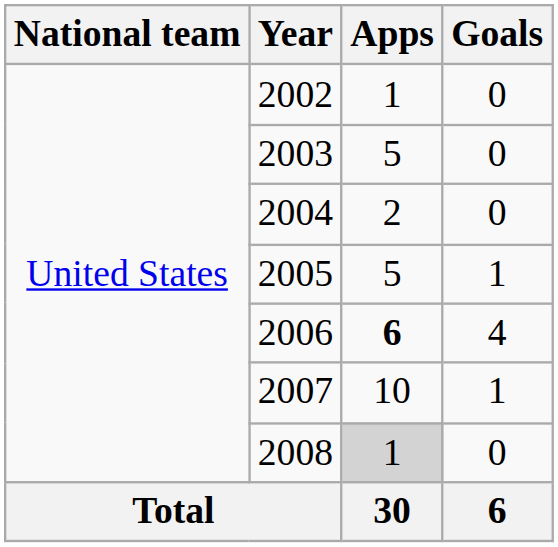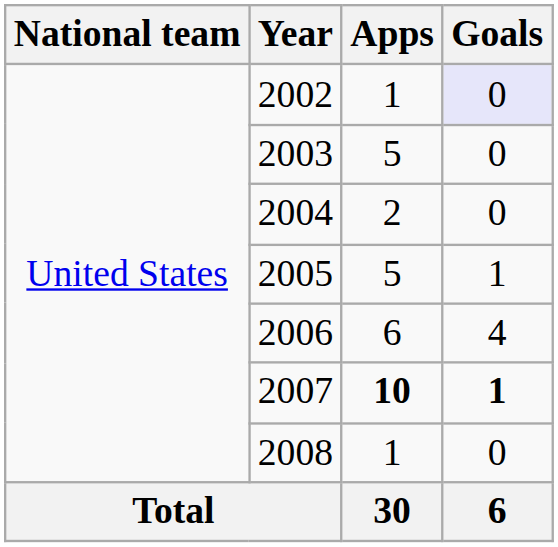(497, 93) no background -> (497, 93) lavender background
(392, 332) bold -> (392, 332) normal
(392, 392) normal -> (392, 392) bold
(497, 392) normal -> (497, 392) bold
(392, 451) lightgrey background -> (392, 451) no background
